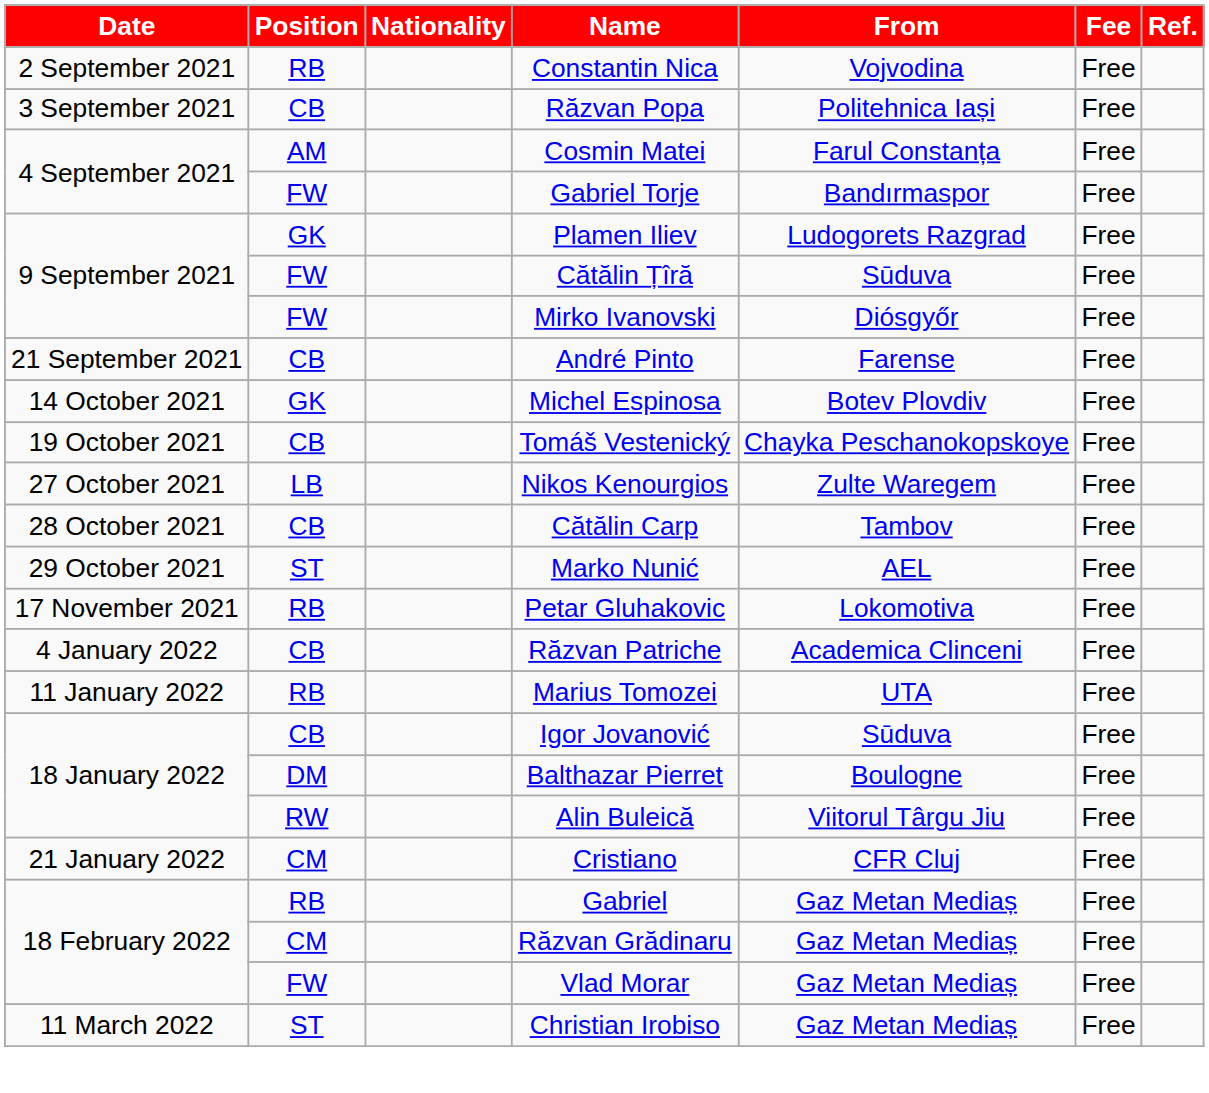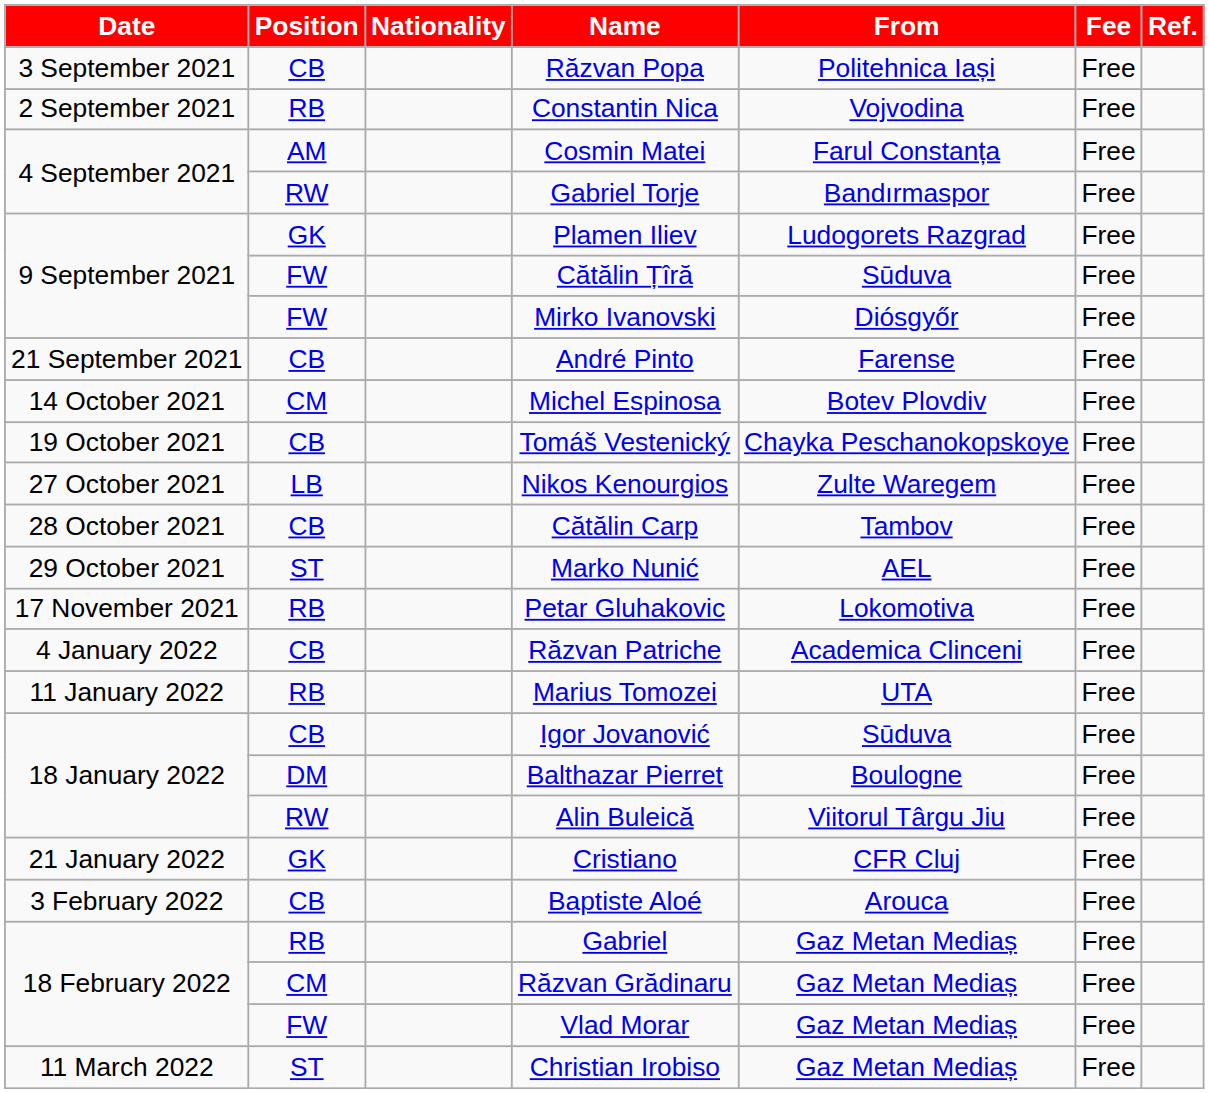rows swapped: (625, 68) <-> (625, 109)
(307, 193) FW -> (307, 193) RW
(307, 401) GK -> (307, 401) CM
(307, 859) CM -> (307, 859) GK
+ row: (625, 900)
